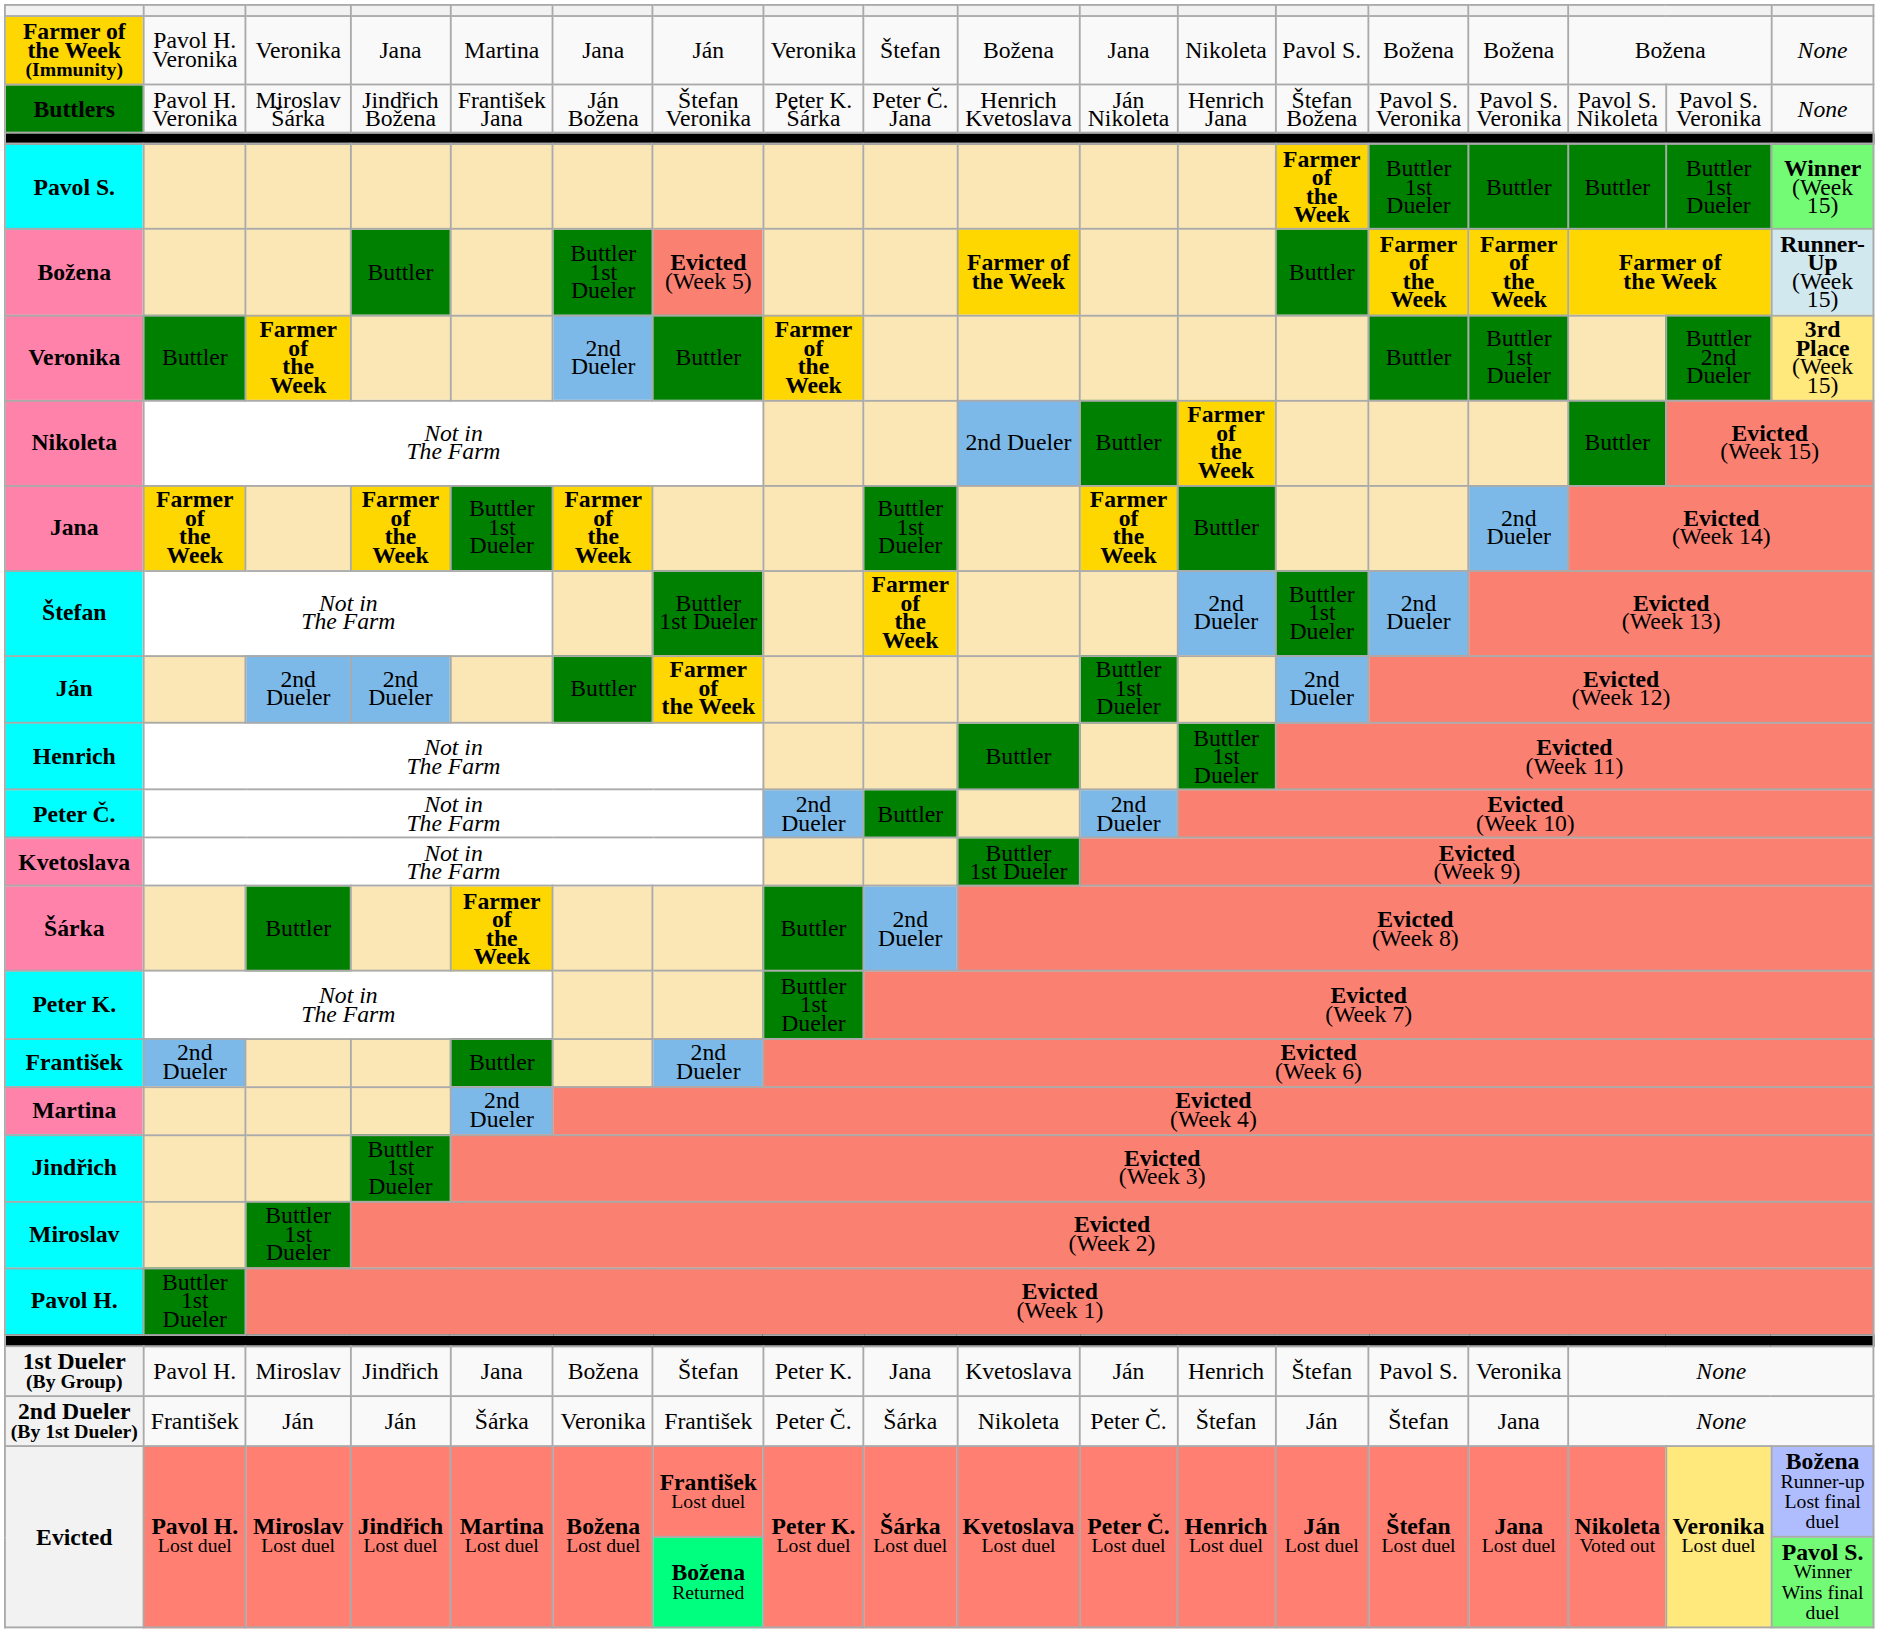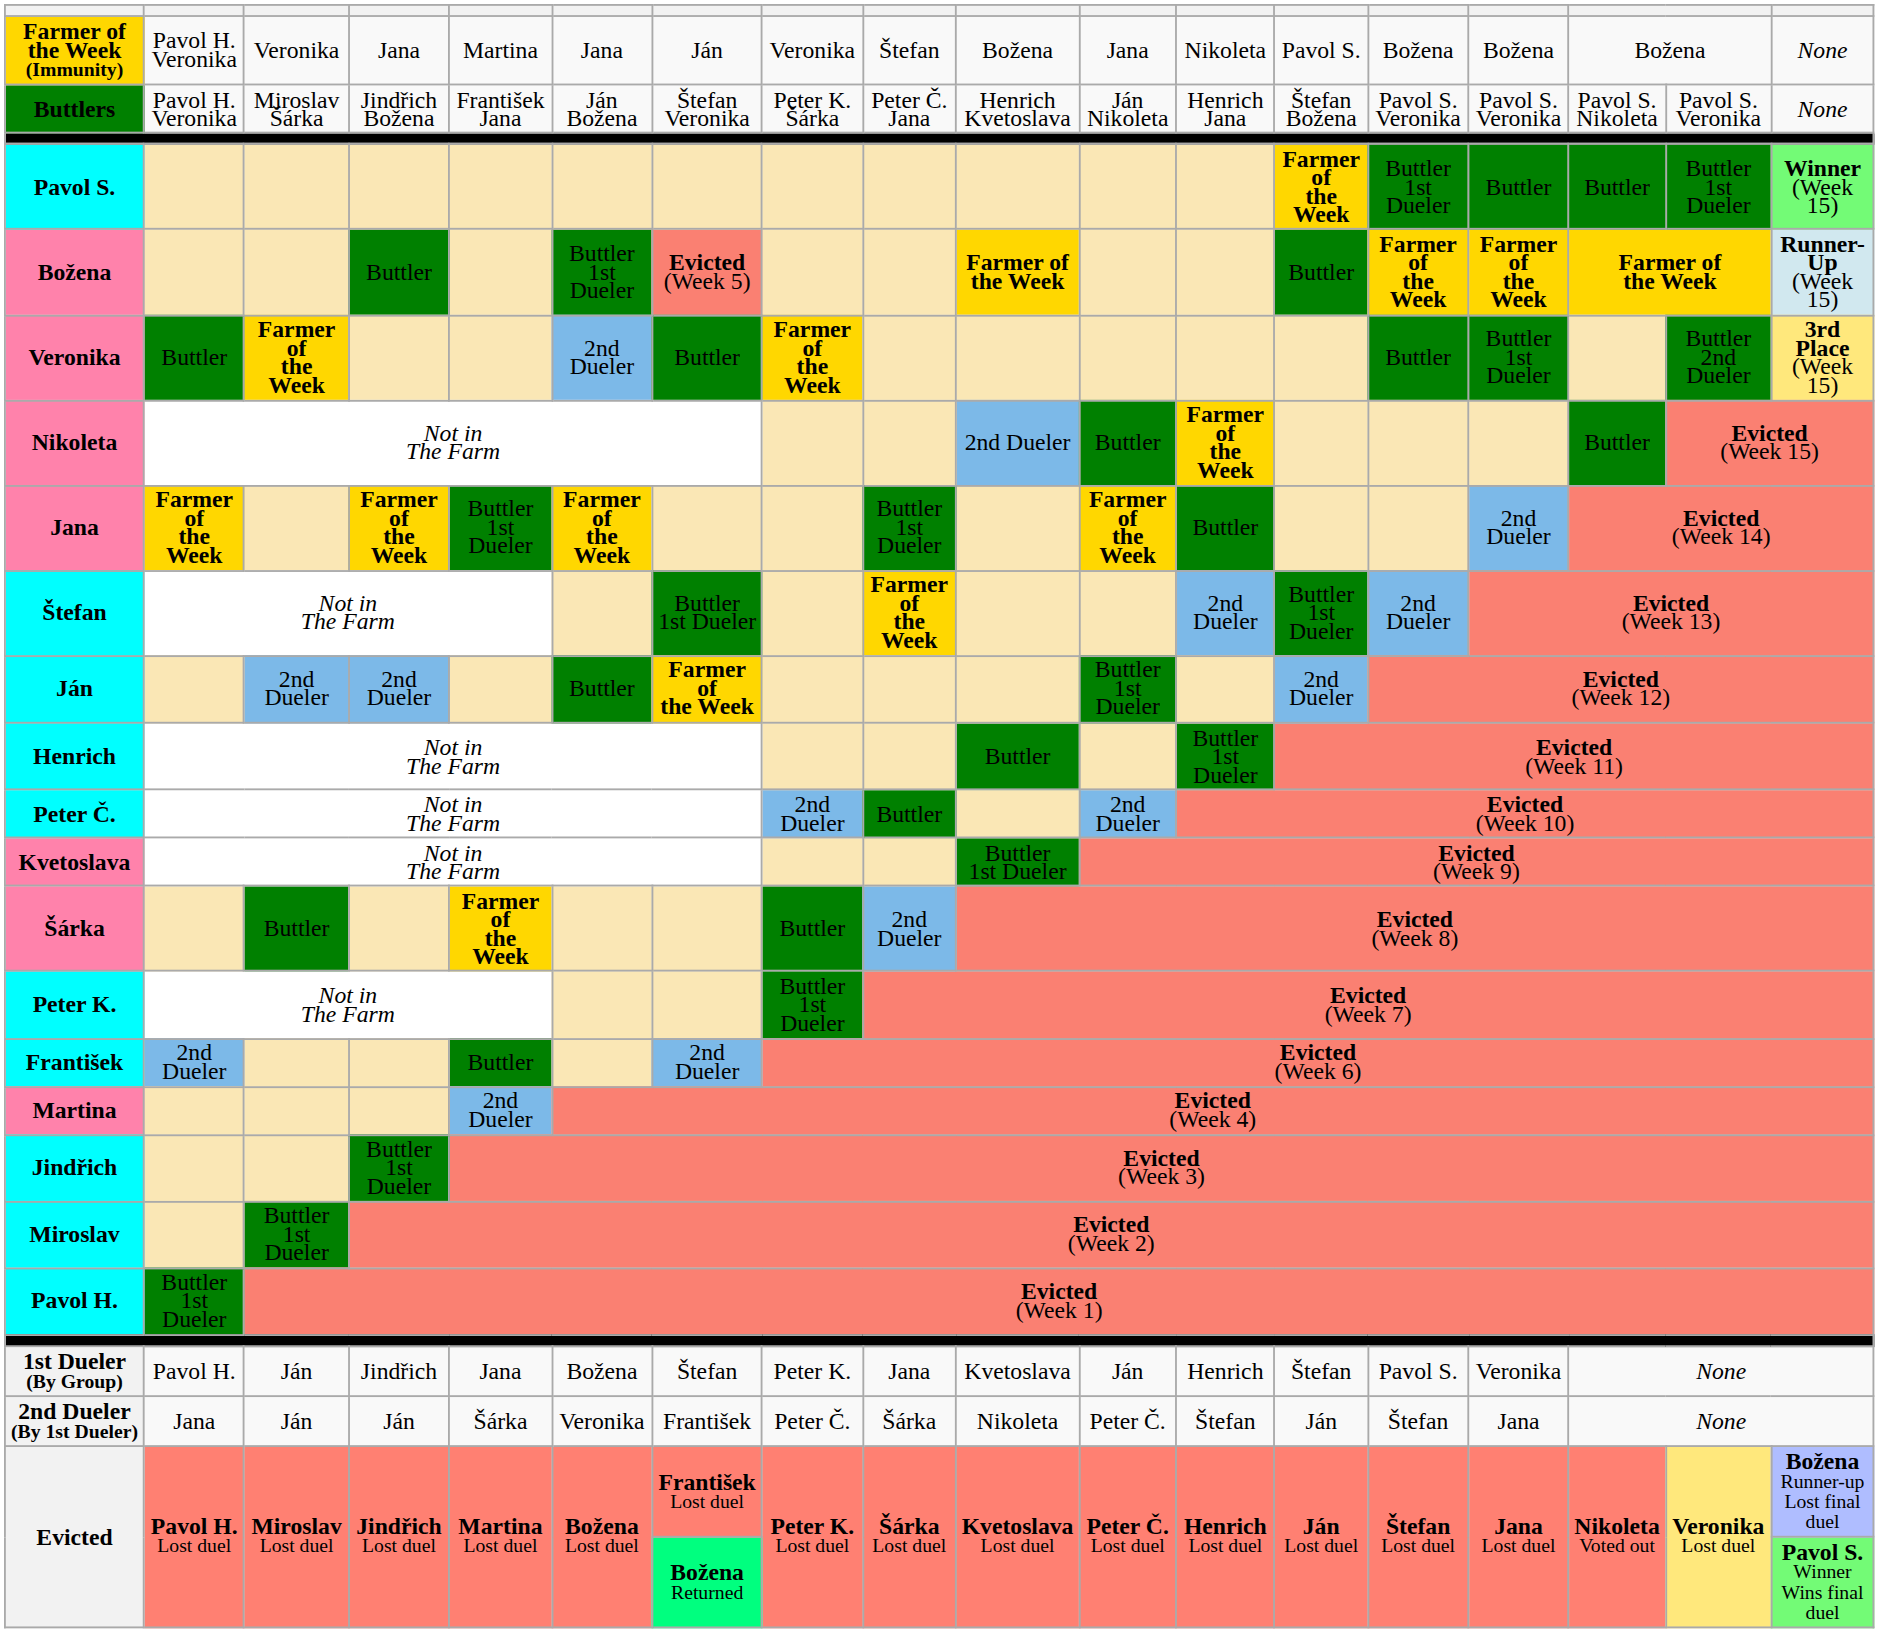(298, 1371) Miroslav -> (297, 1371) Ján
(195, 1421) František -> (194, 1421) Jana
